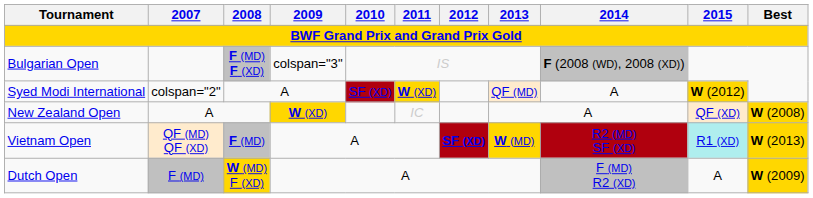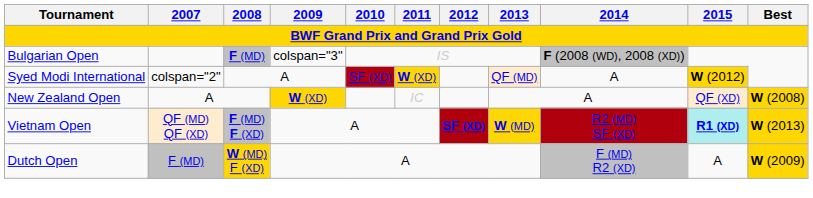(247, 64) F (MD) F (XD) -> (247, 57) F (MD)
(247, 141) F (MD) -> (247, 126) F (MD) F (XD)
(718, 141) normal -> (718, 126) bold
